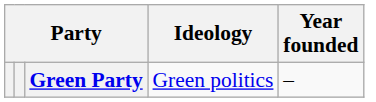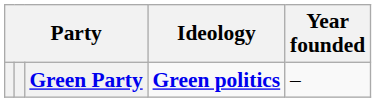(213, 79) normal -> (216, 79) bold
